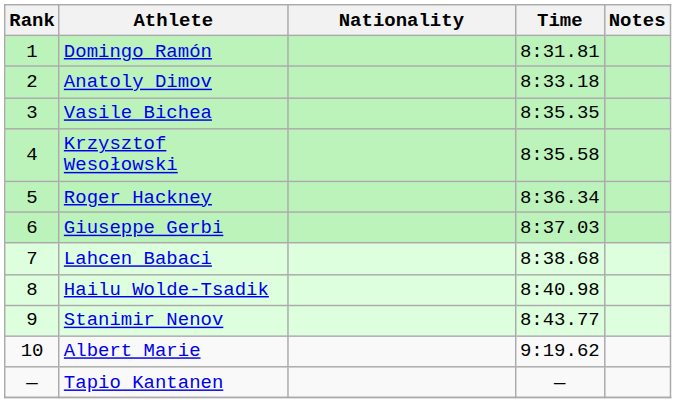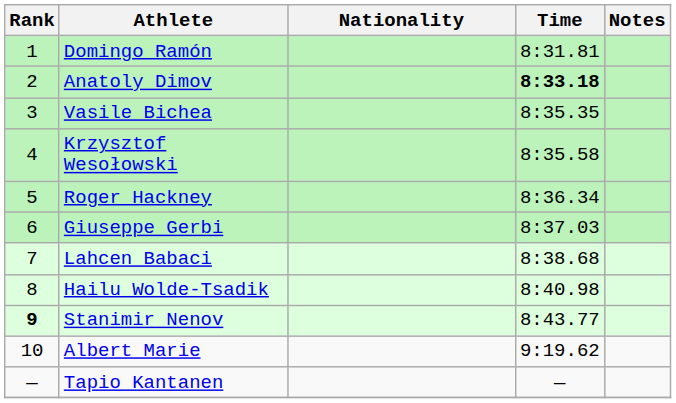(560, 82) normal -> (560, 82) bold
(32, 321) normal -> (32, 321) bold
